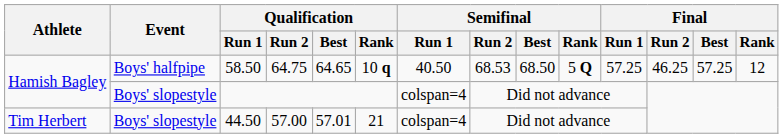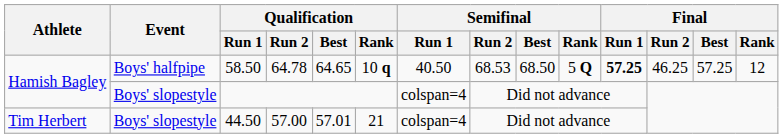(289, 68) 64.75 -> (289, 68) 64.78
(624, 68) normal -> (624, 68) bold
